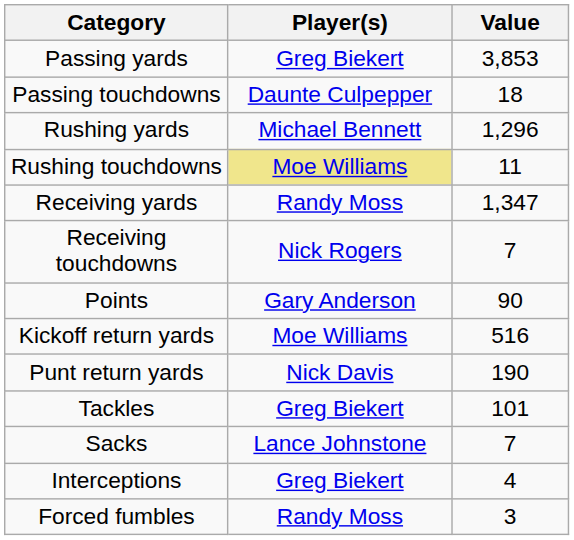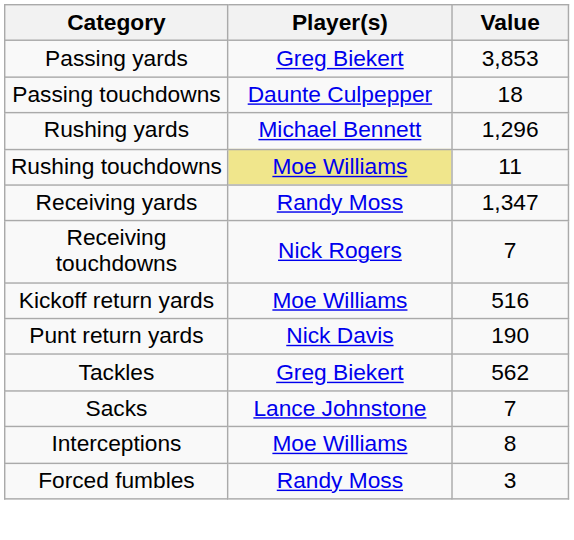- row: (116, 300)
(510, 408) 101 -> (510, 372) 562
(340, 480) Greg Biekert -> (340, 444) Moe Williams
(510, 480) 4 -> (510, 444) 8
